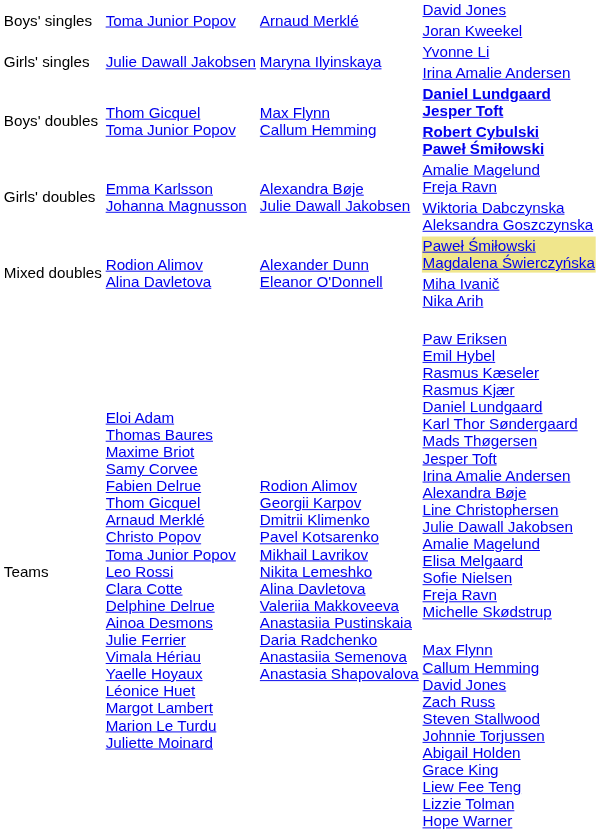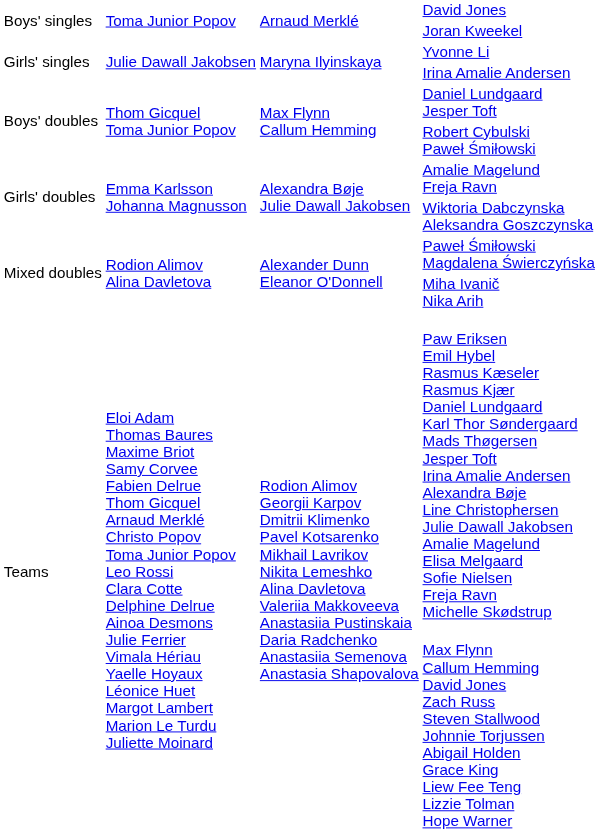(487, 102) bold -> (483, 102) normal
(483, 140) bold -> (479, 140) normal
(509, 254) khaki background -> (509, 254) no background
